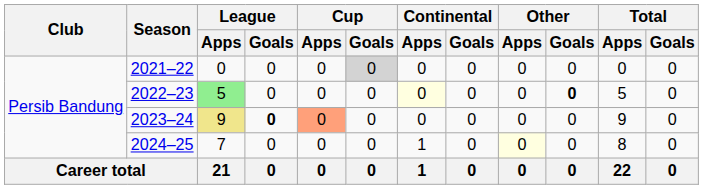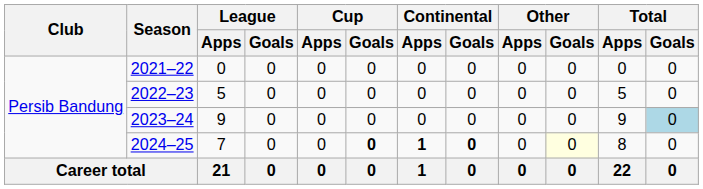(372, 68) lightgrey background -> (372, 68) no background
(221, 94) lightgreen background -> (221, 94) no background
(422, 94) lightyellow background -> (422, 94) no background
(572, 94) bold -> (572, 94) normal
(221, 119) khaki background -> (221, 119) no background
(271, 119) bold -> (271, 119) normal
(321, 119) lightsalmon background -> (321, 119) no background
(672, 119) no background -> (672, 119) lightblue background
(372, 145) normal -> (372, 145) bold
(422, 145) normal -> (422, 145) bold
(472, 145) normal -> (472, 145) bold
(522, 145) lightyellow background -> (522, 145) no background
(572, 145) no background -> (572, 145) lightyellow background
